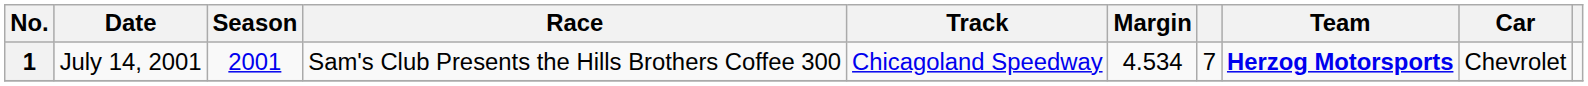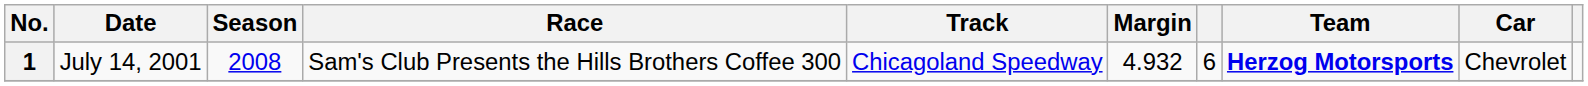(255, 61) 2001 -> (255, 61) 2008
(1153, 61) 4.534 -> (1153, 61) 4.932
(1209, 61) 7 -> (1209, 61) 6
